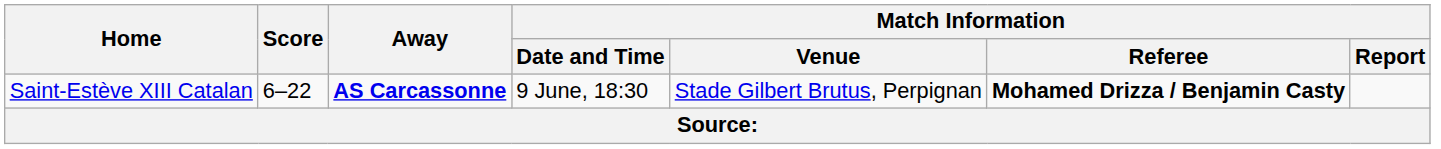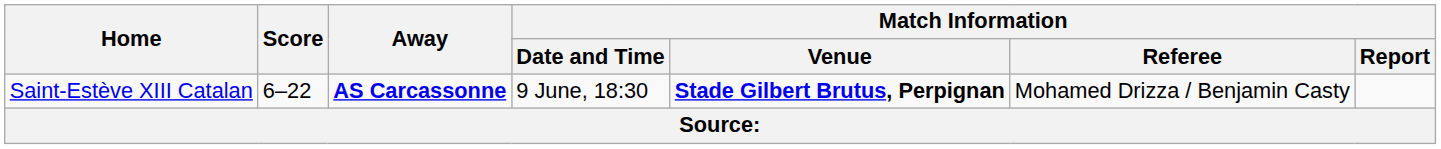(828, 90) normal -> (840, 90) bold
(1169, 90) bold -> (1182, 90) normal
